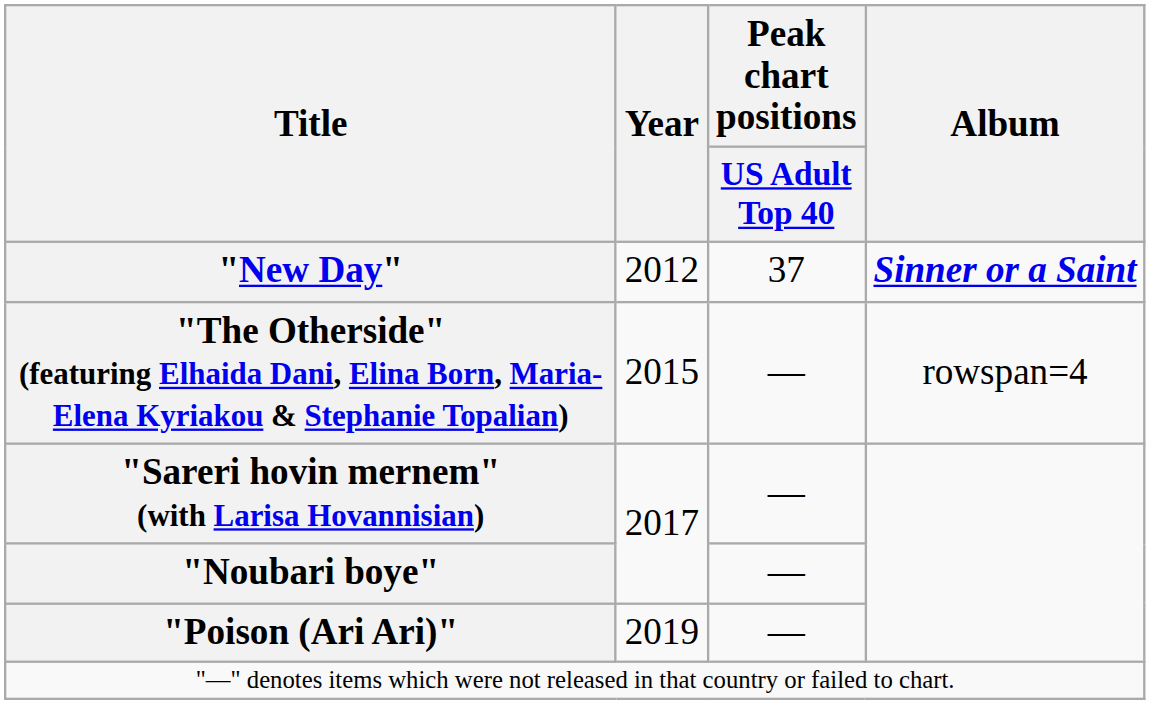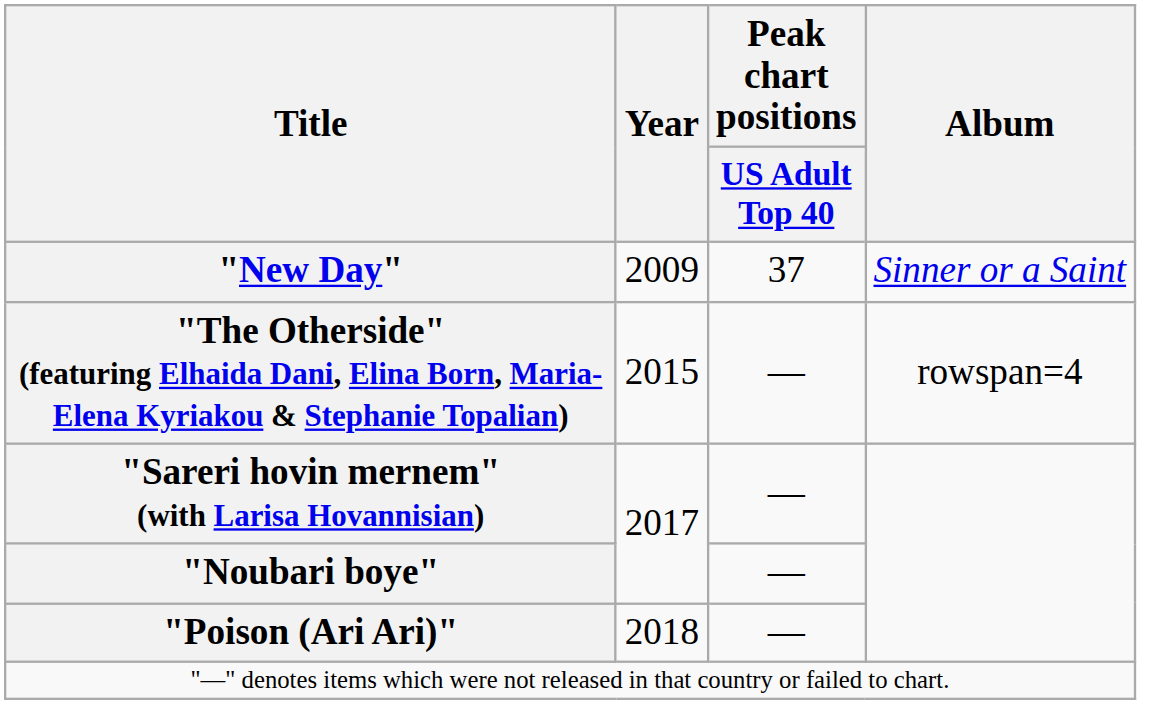(662, 270) 2012 -> (662, 270) 2009
(1005, 270) bold -> (1000, 270) normal
(662, 631) 2019 -> (662, 631) 2018
